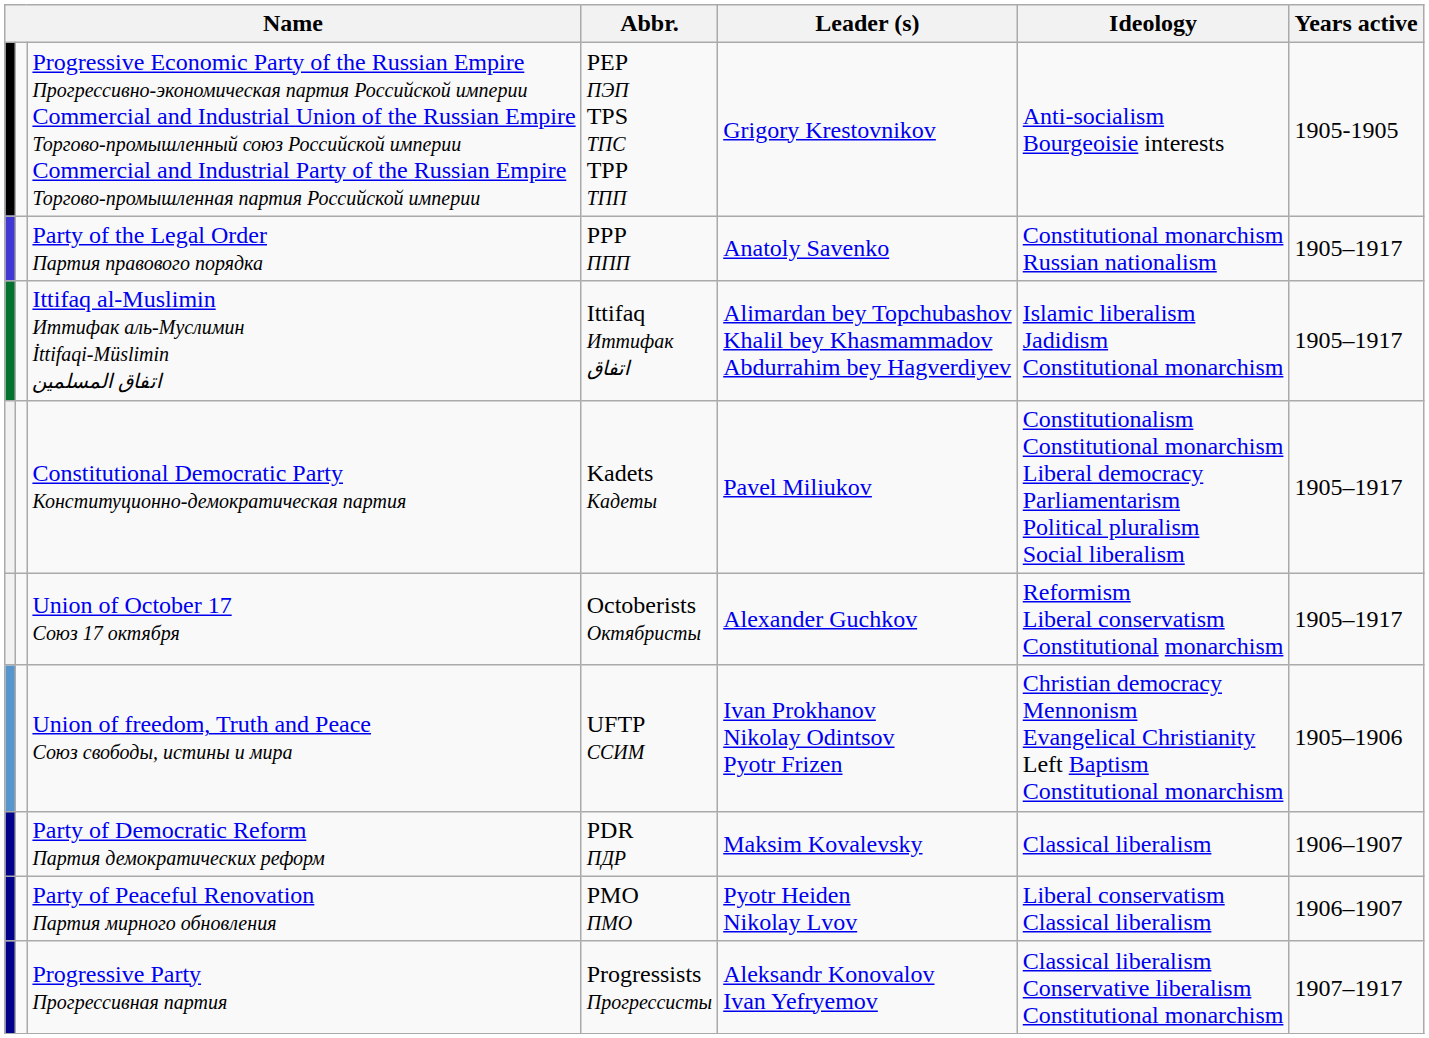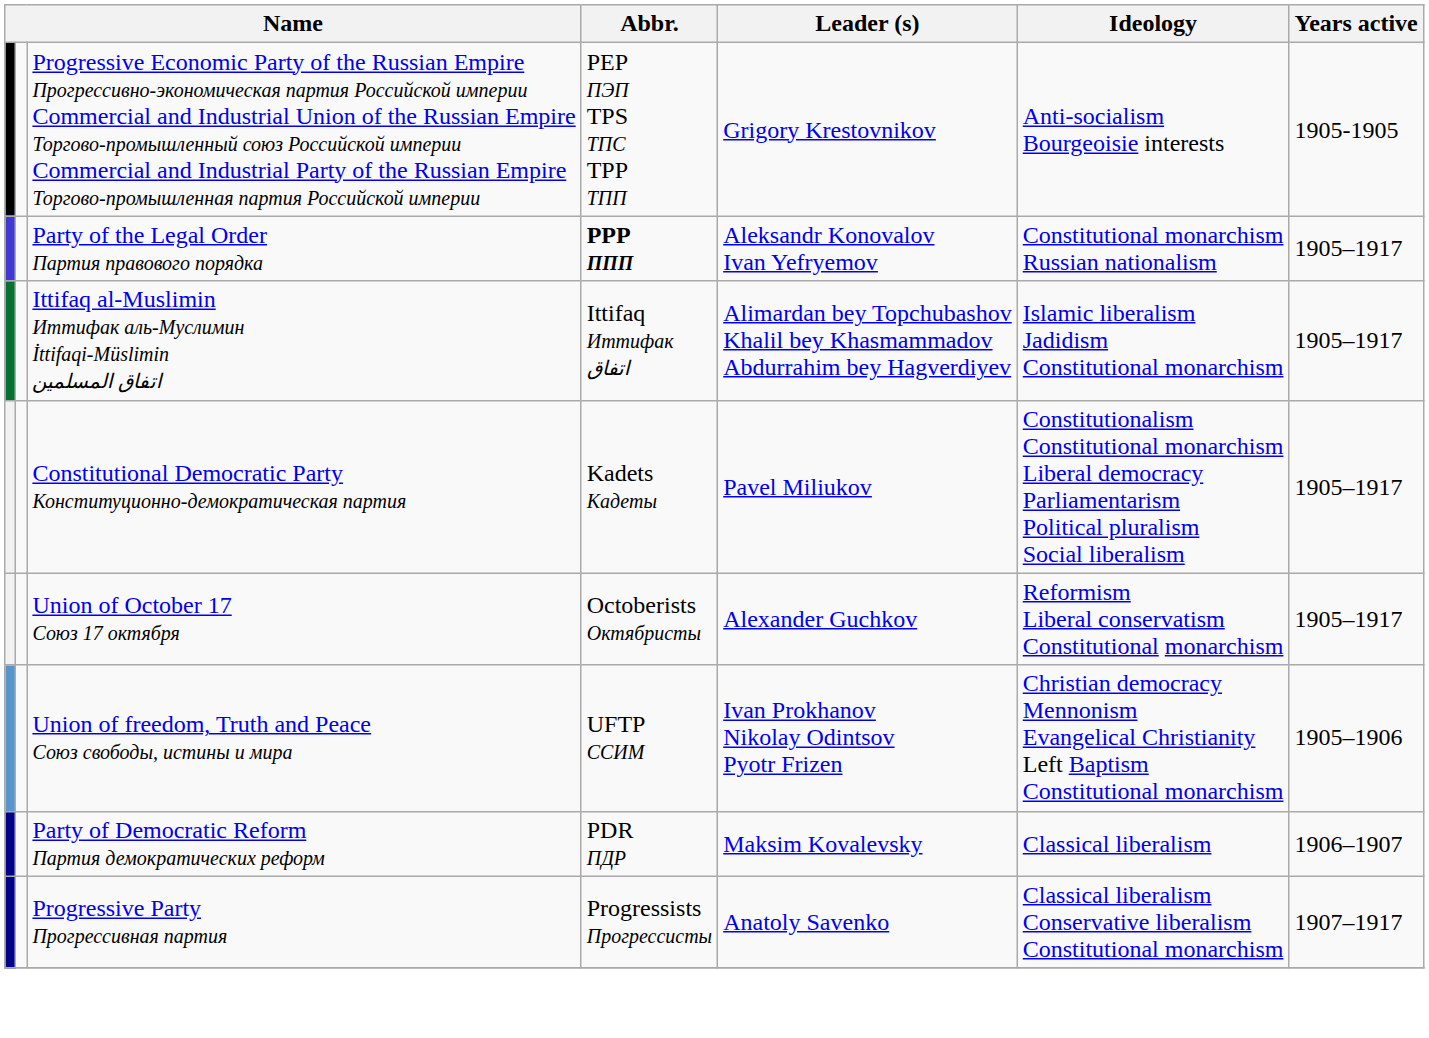(608, 248) normal -> (610, 248) bold
(806, 248) Anatoly Savenko -> (829, 248) Aleksandr Konovalov Ivan Yefryemov
- row: (173, 908)
(829, 987) Aleksandr Konovalov Ivan Yefryemov -> (806, 922) Anatoly Savenko
